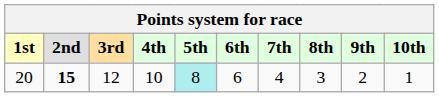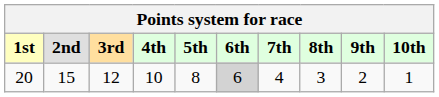(66, 77) bold -> (66, 77) normal
(196, 77) paleturquoise background -> (196, 77) no background
(237, 77) no background -> (237, 77) lightgrey background
